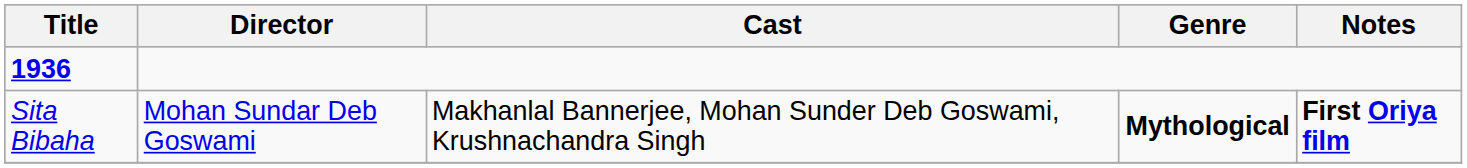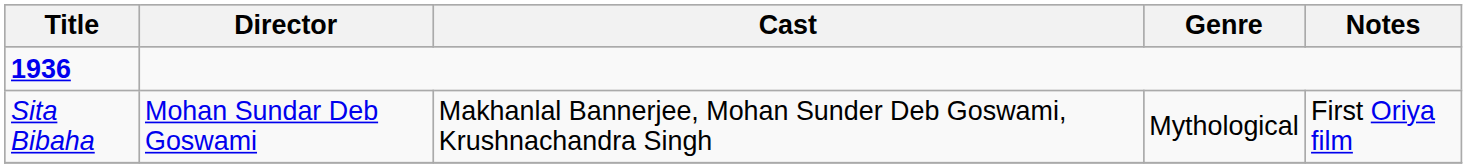(1208, 126) bold -> (1224, 126) normal
(1369, 126) bold -> (1373, 126) normal
